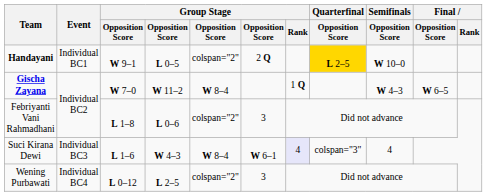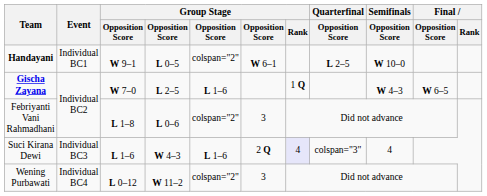(263, 58) 2 Q -> (263, 63) W 6–1
(338, 63) gold background -> (338, 63) no background
(167, 90) W 11–2 -> (167, 90) L 2–5
(215, 90) W 8–4 -> (215, 90) L 1–6
(215, 155) W 8–4 -> (215, 155) L 1–6
(263, 155) W 6–1 -> (263, 150) 2 Q
(167, 182) L 2–5 -> (167, 182) W 11–2
